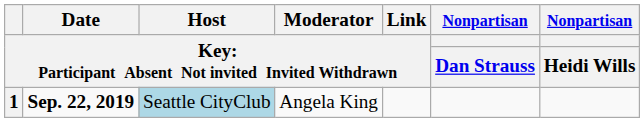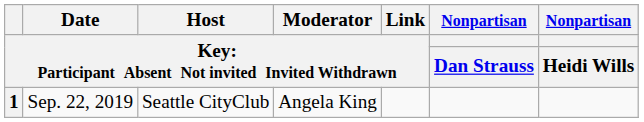(81, 102) bold -> (80, 102) normal
(207, 102) lightblue background -> (206, 102) no background
